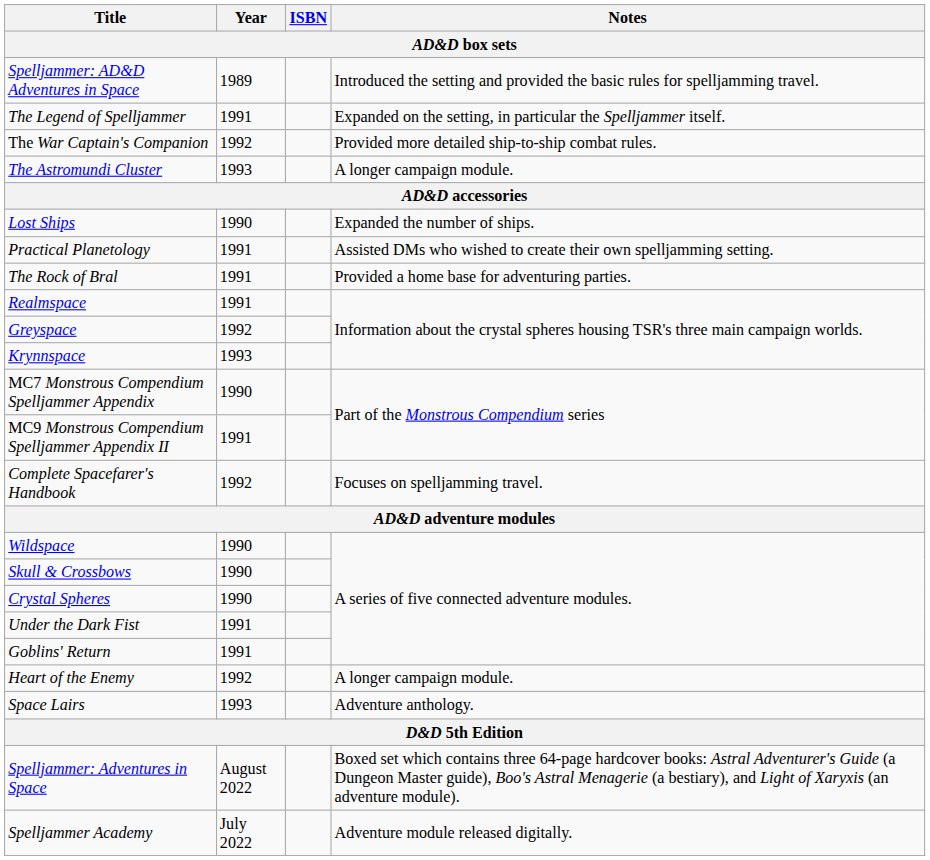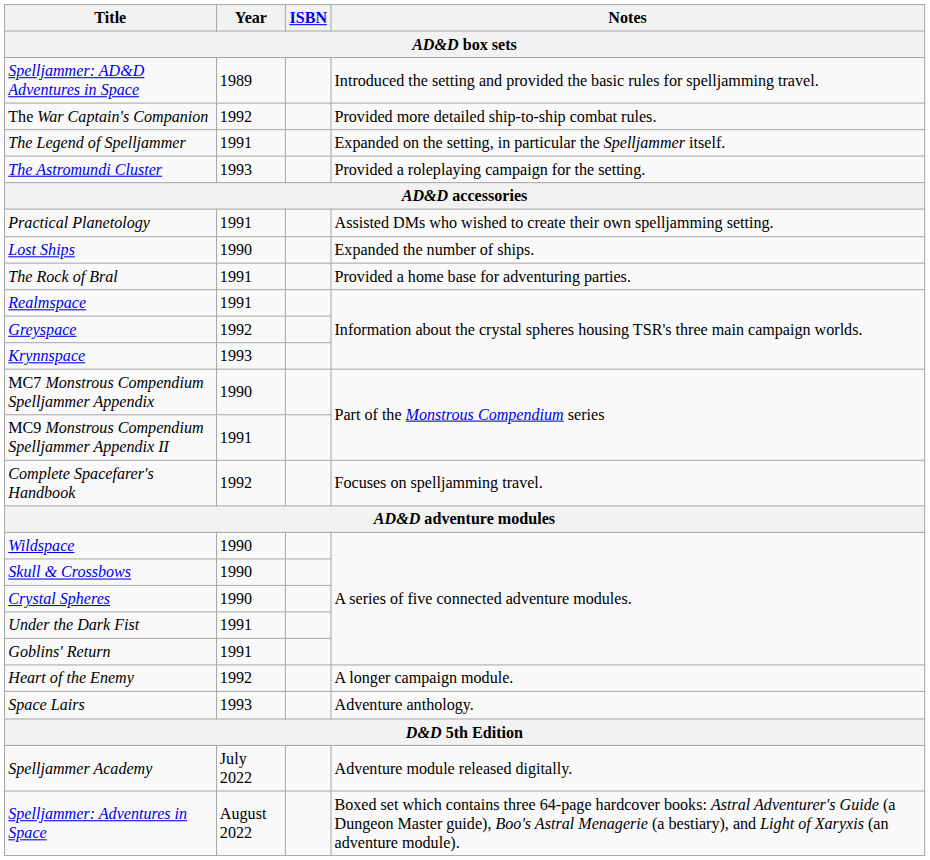rows swapped: (97, 116) <-> (108, 143)
(424, 169) A longer campaign module. -> (490, 169) Provided a roleplaying campaign for the setting.
rows swapped: (42, 223) <-> (79, 249)
rows swapped: (80, 832) <-> (98, 777)
